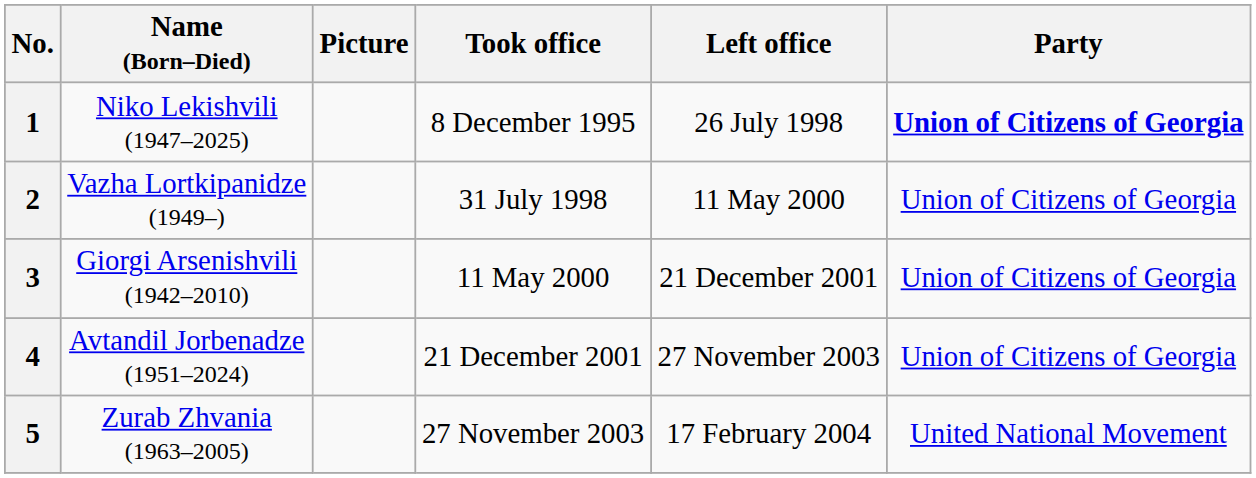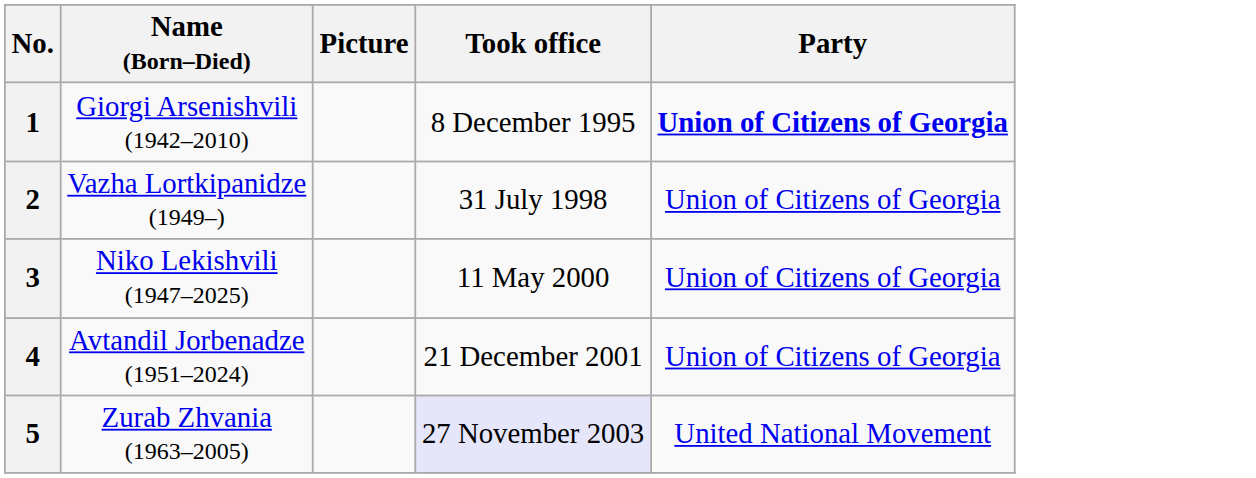- column: (769, 43)
(187, 121) Niko Lekishvili (1947–2025) -> (187, 121) Giorgi Arsenishvili (1942–2010)
(187, 277) Giorgi Arsenishvili (1942–2010) -> (187, 277) Niko Lekishvili (1947–2025)
(533, 433) no background -> (533, 433) lavender background
